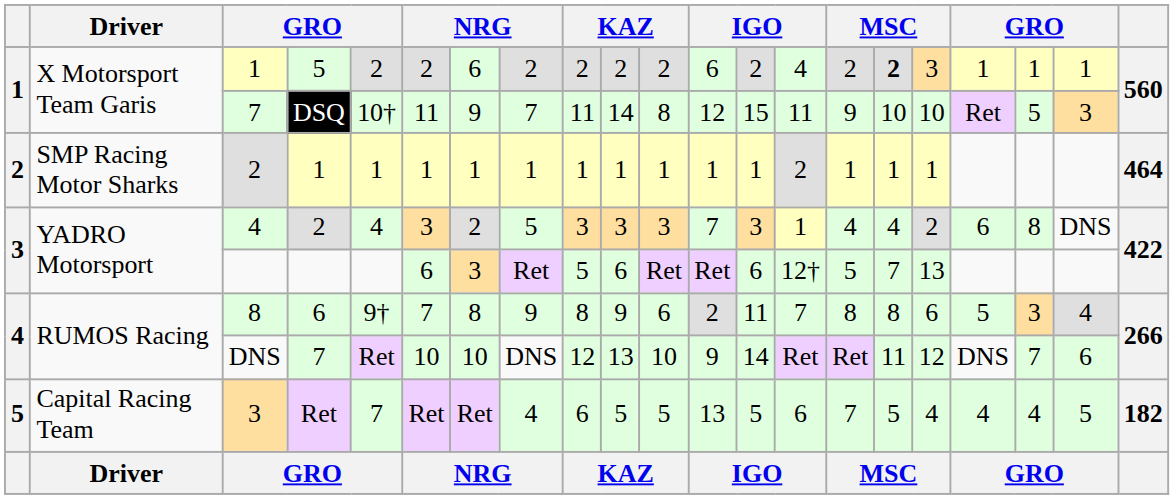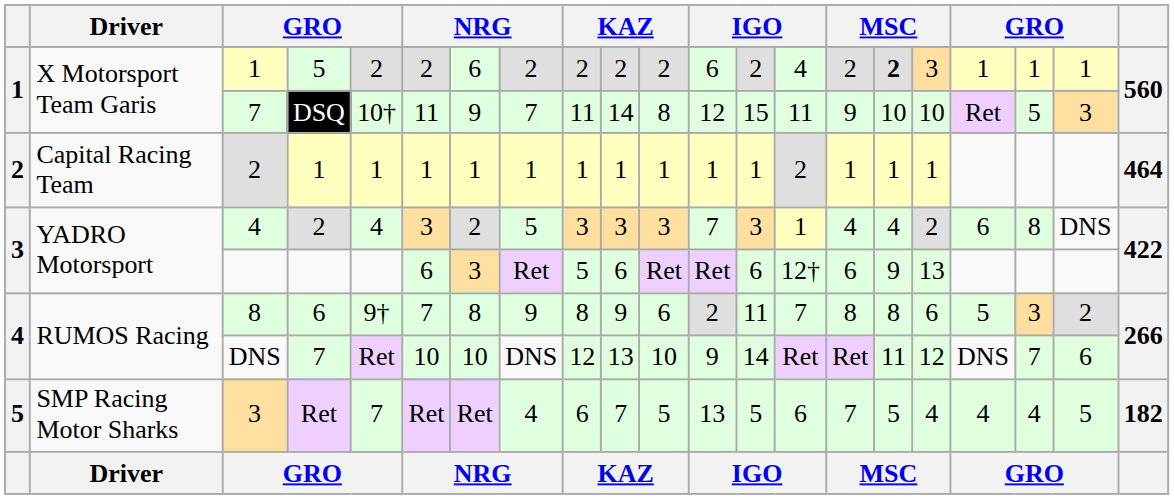(107, 169) SMP Racing Motor Sharks -> (114, 169) Capital Racing Team
(850, 270) 5 -> (850, 270) 6
(894, 270) 7 -> (894, 270) 9
(1086, 313) 4 -> (1086, 313) 2
(114, 414) Capital Racing Team -> (107, 414) SMP Racing Motor Sharks
(621, 414) 5 -> (621, 414) 7
